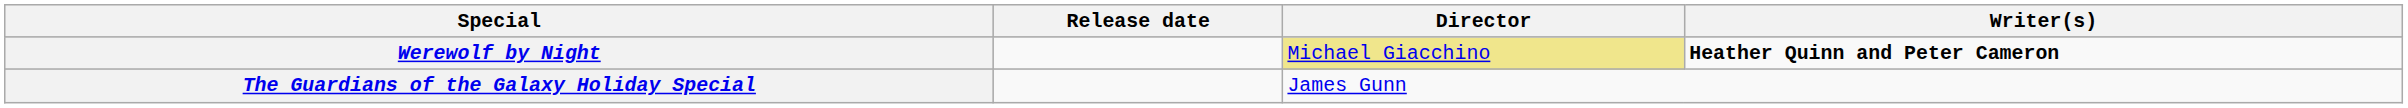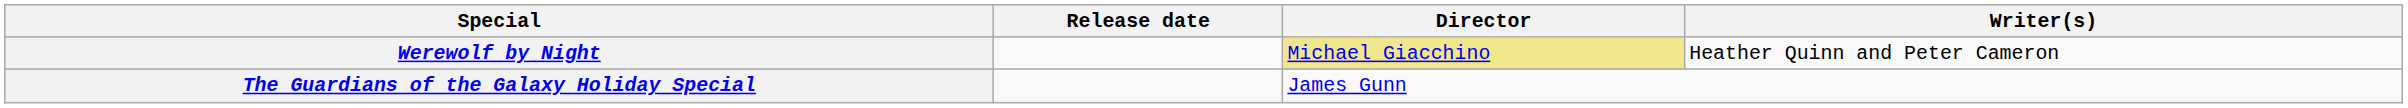(1874, 53) bold -> (1874, 53) normal
